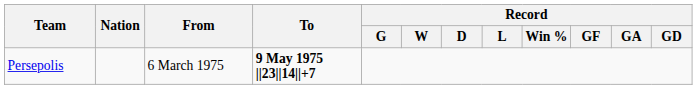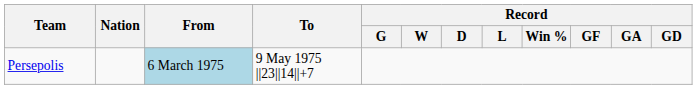(186, 66) no background -> (186, 66) lightblue background
(289, 66) bold -> (289, 66) normal
